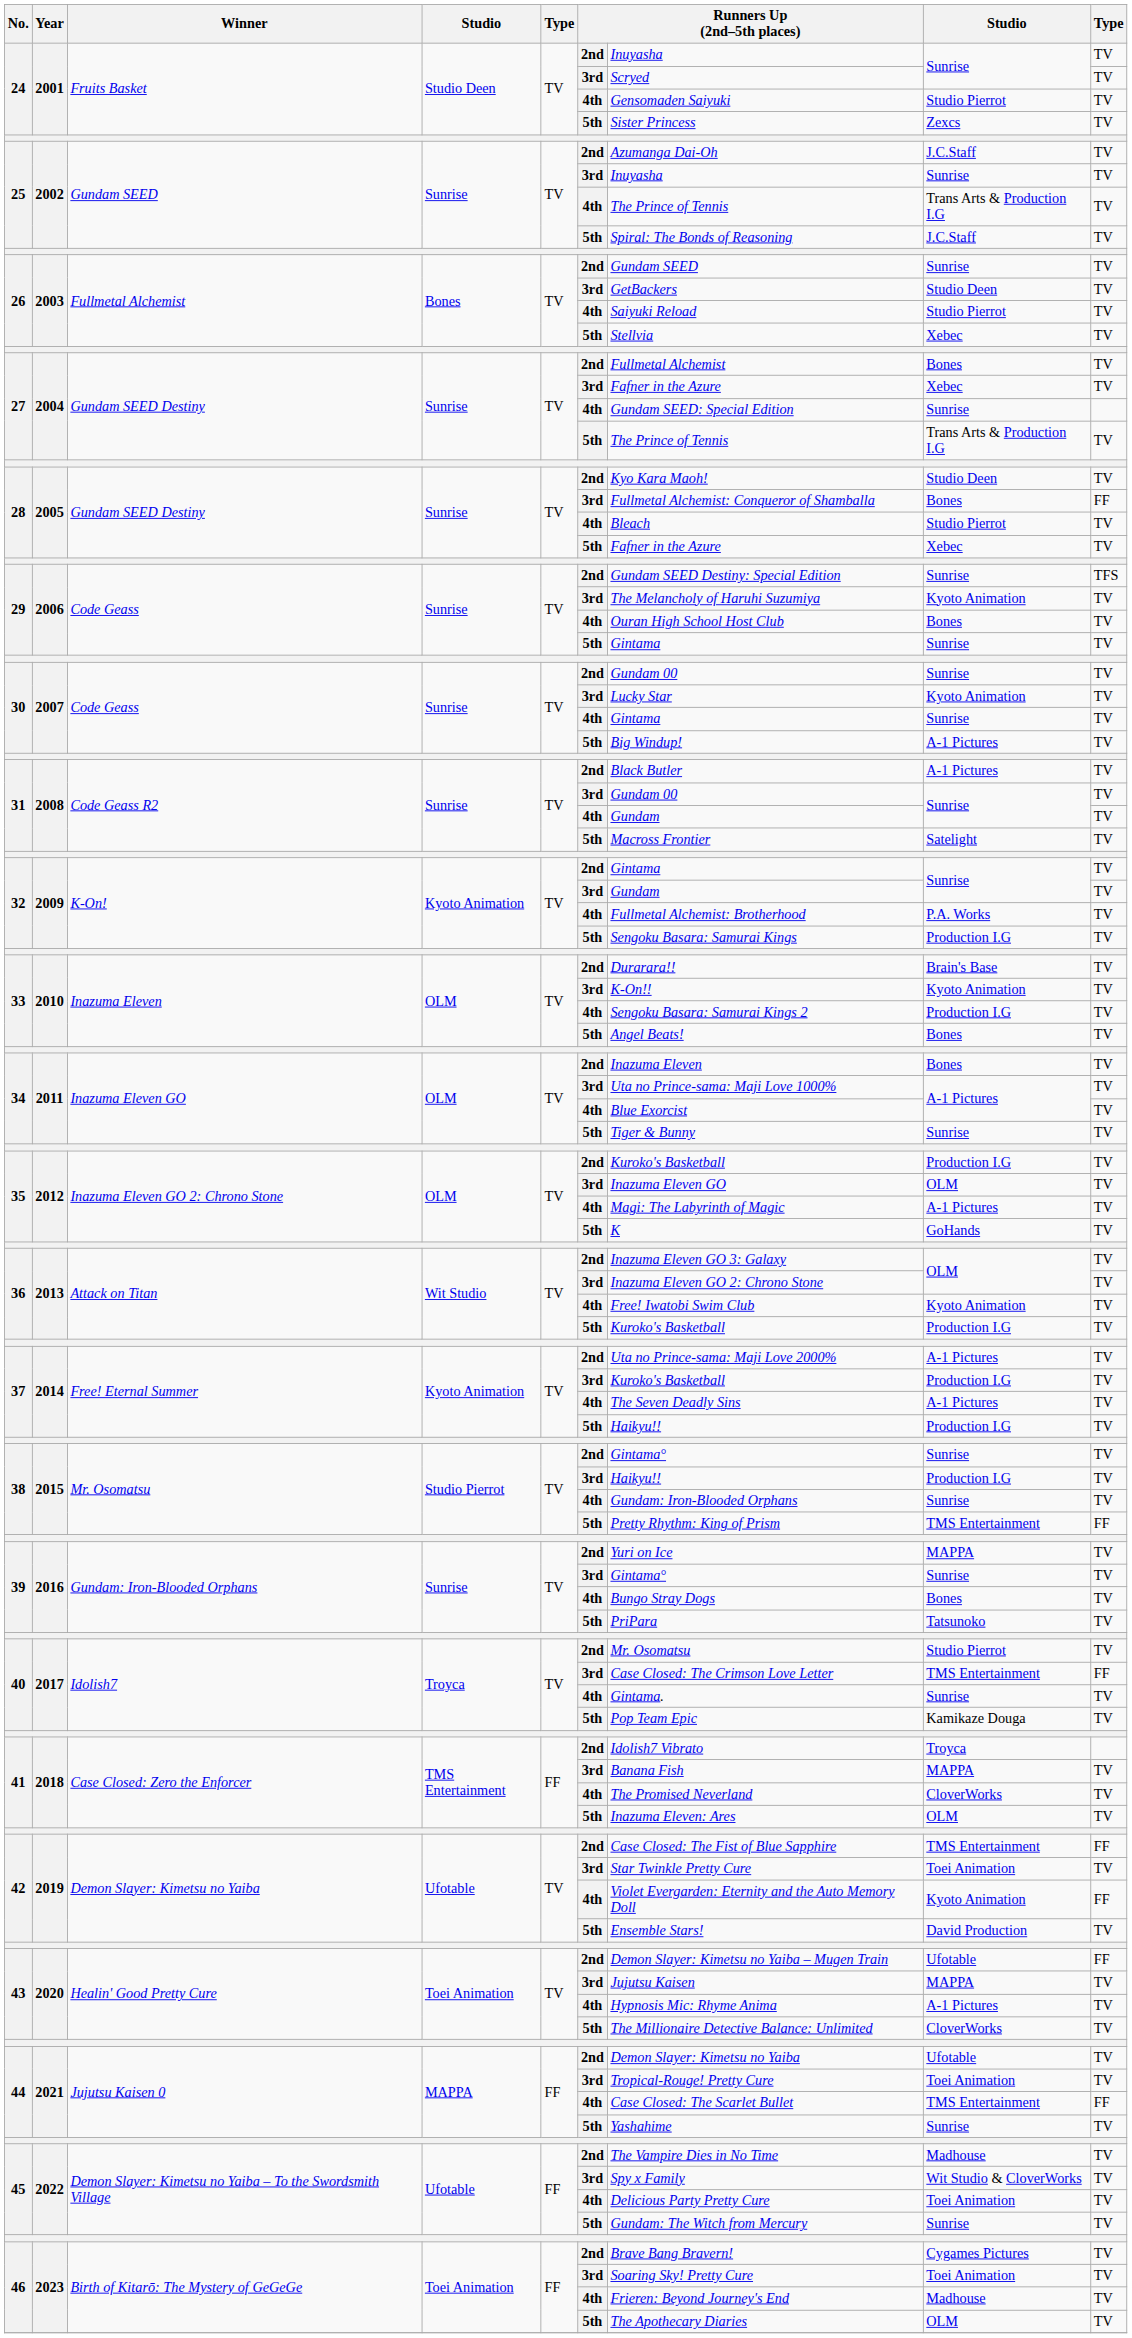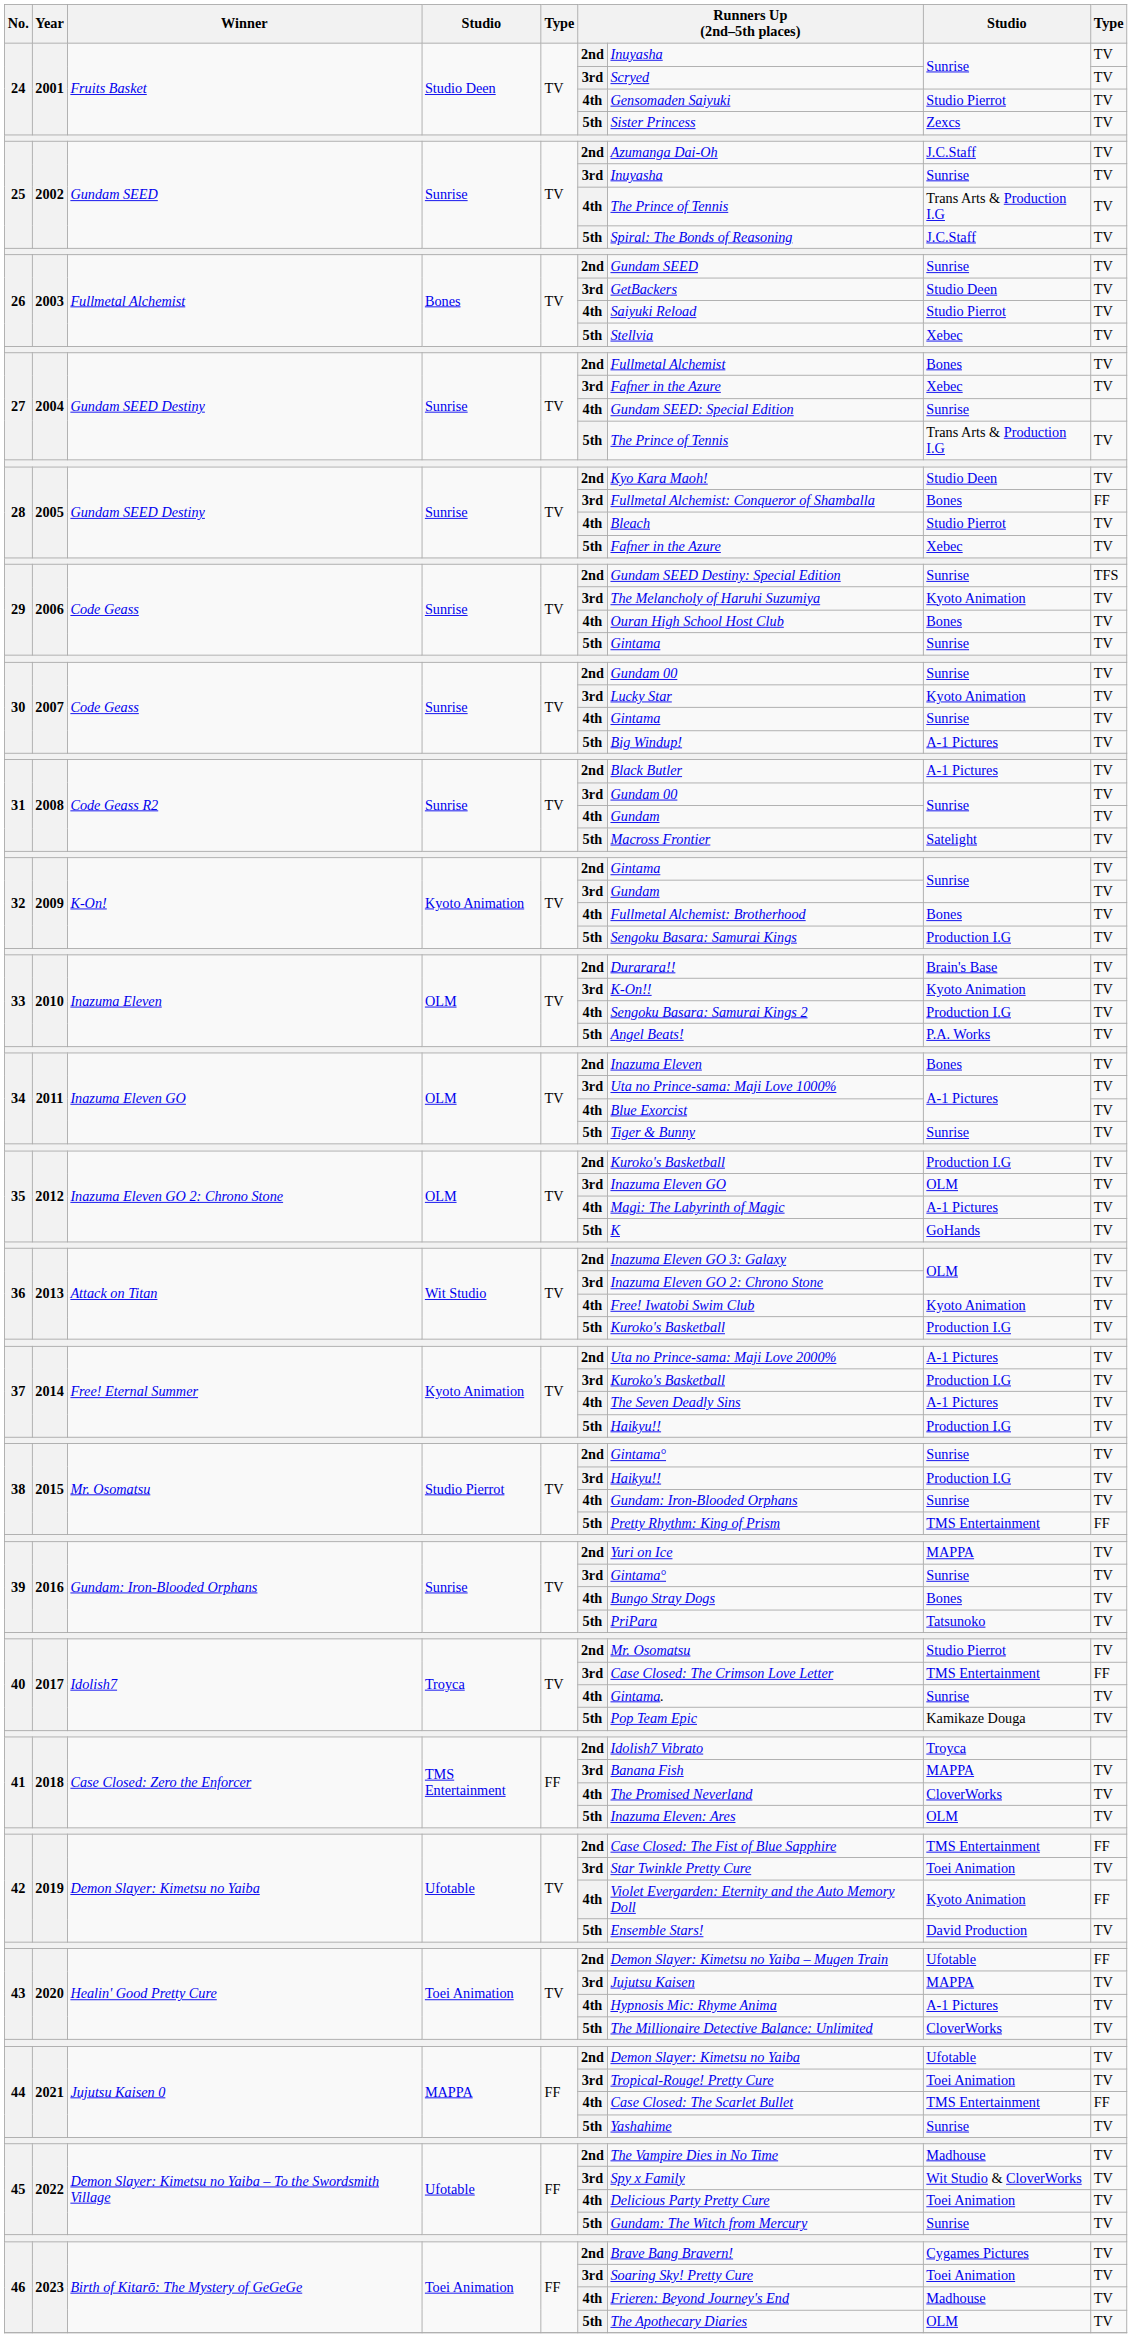(958, 914) P.A. Works -> (944, 914) Bones
(944, 1034) Bones -> (958, 1034) P.A. Works
